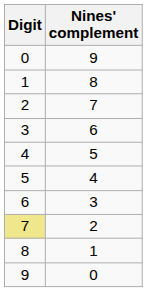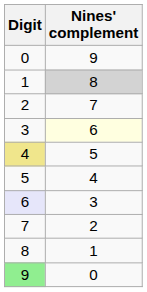(94, 81) no background -> (94, 81) lightgrey background
(94, 130) no background -> (94, 130) lightyellow background
(25, 154) no background -> (25, 154) khaki background
(25, 202) no background -> (25, 202) lavender background
(25, 226) khaki background -> (25, 226) no background
(25, 274) no background -> (25, 274) lightgreen background
